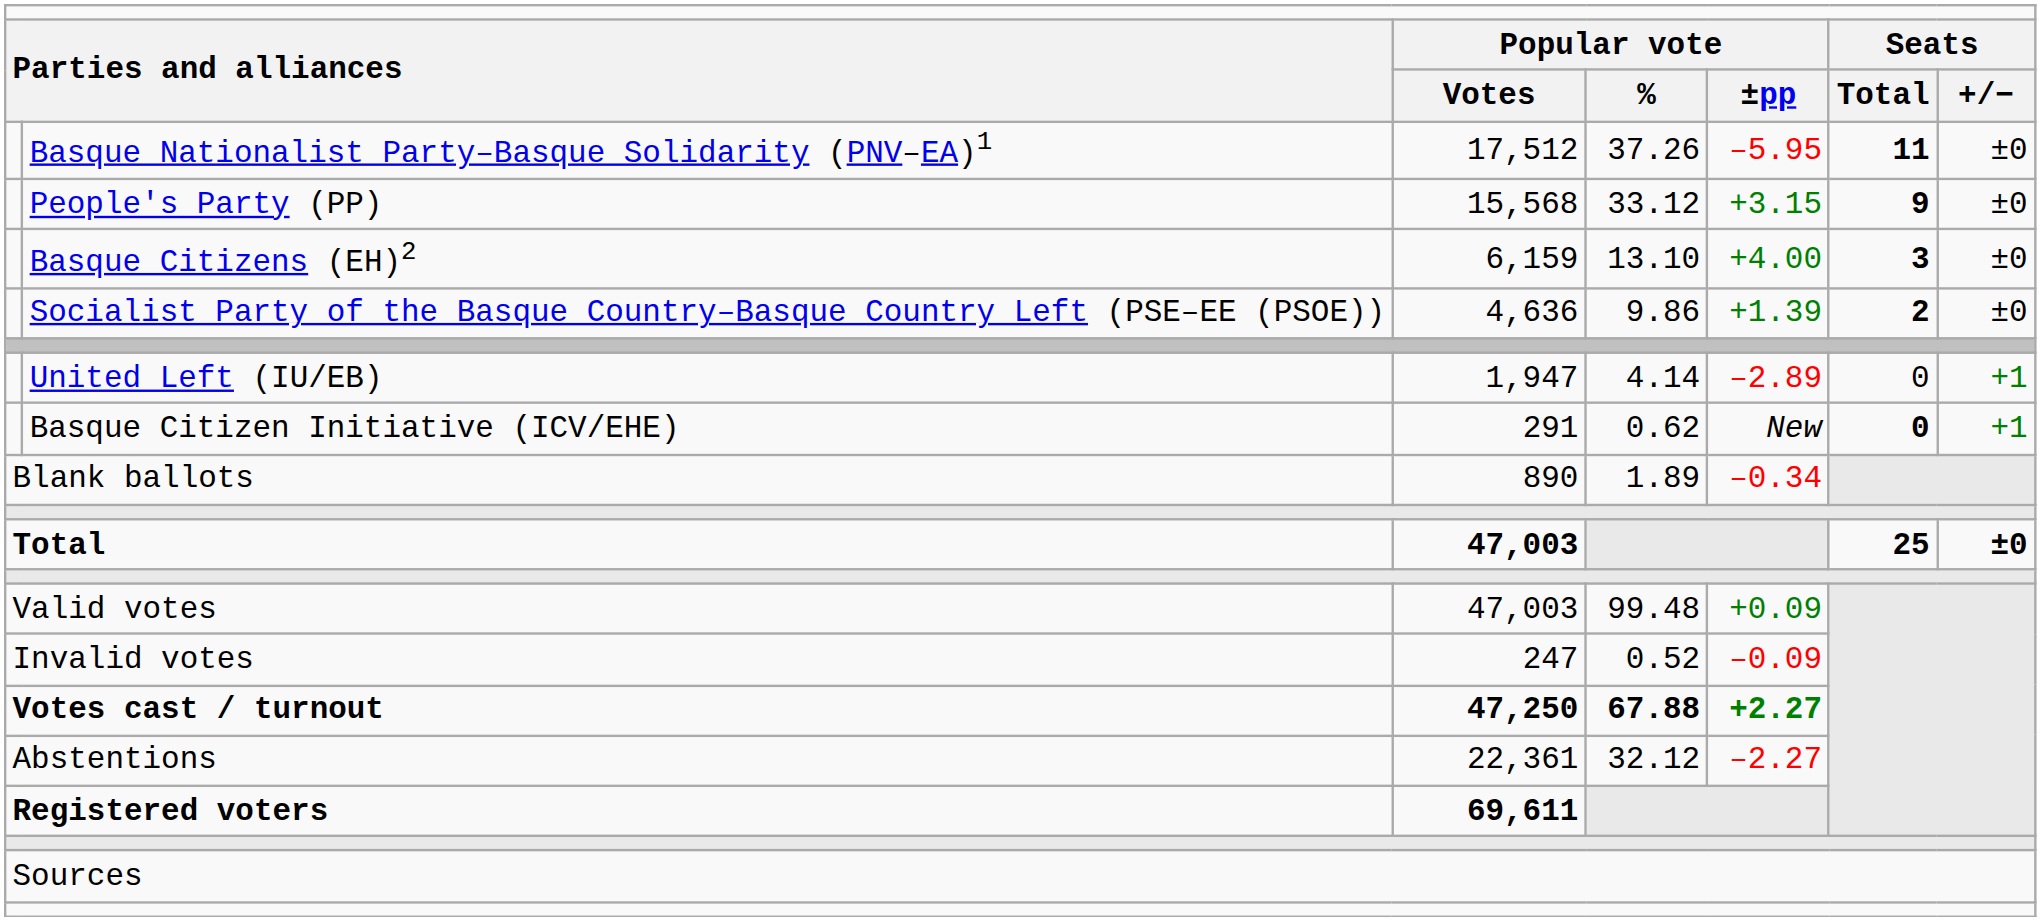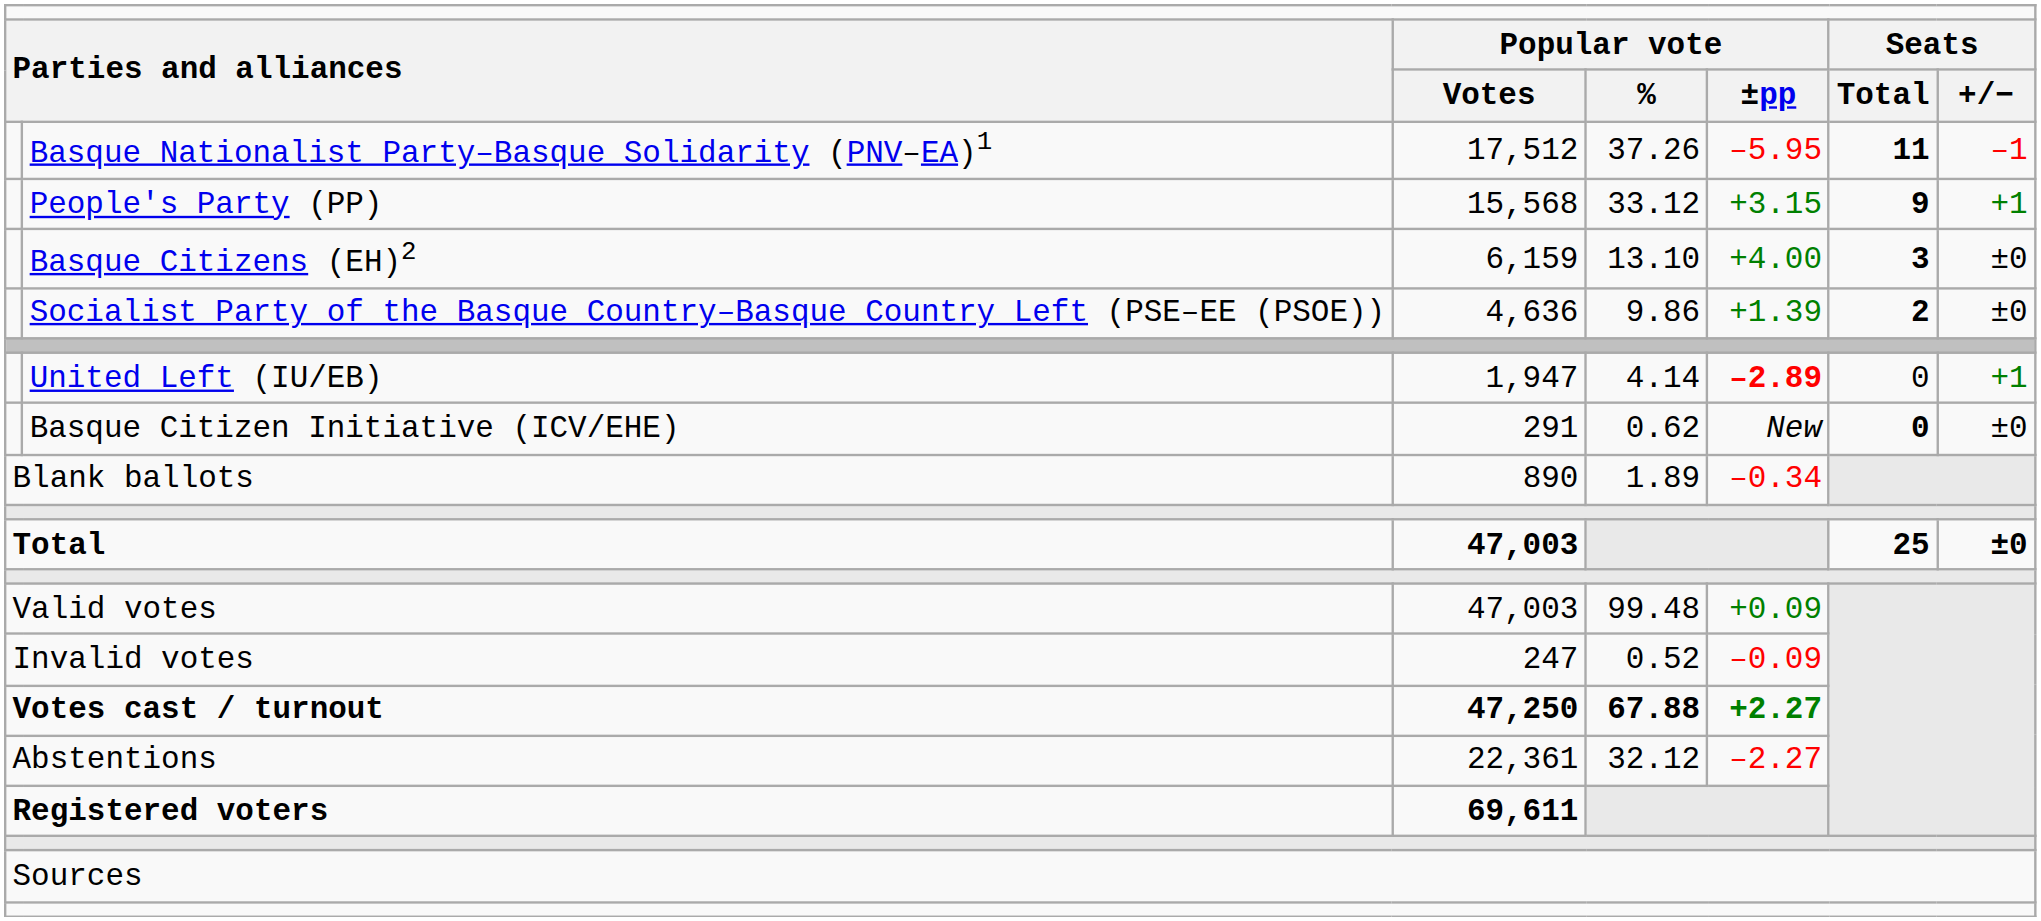(2009, 150) ±0 -> (2009, 150) –1
(2009, 204) ±0 -> (2009, 204) +1
(1776, 378) normal -> (1776, 378) bold
(2009, 429) +1 -> (2009, 429) ±0
